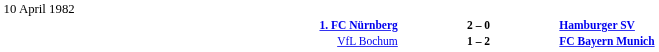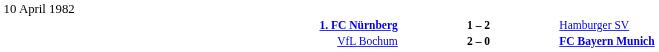(479, 25) 2 – 0 -> (479, 25) 1 – 2
(597, 25) bold -> (594, 25) normal
(479, 41) 1 – 2 -> (479, 41) 2 – 0
